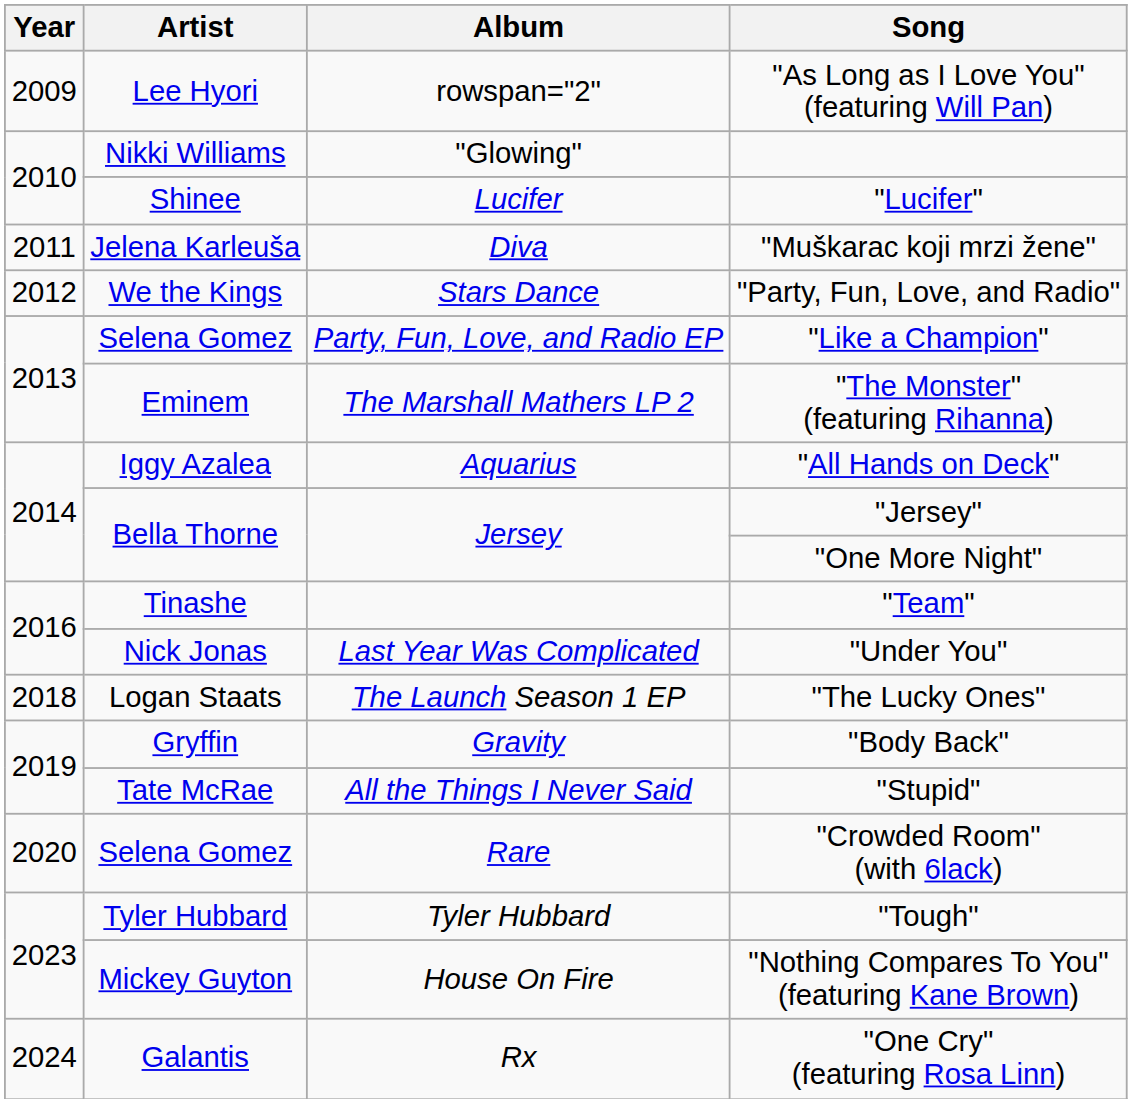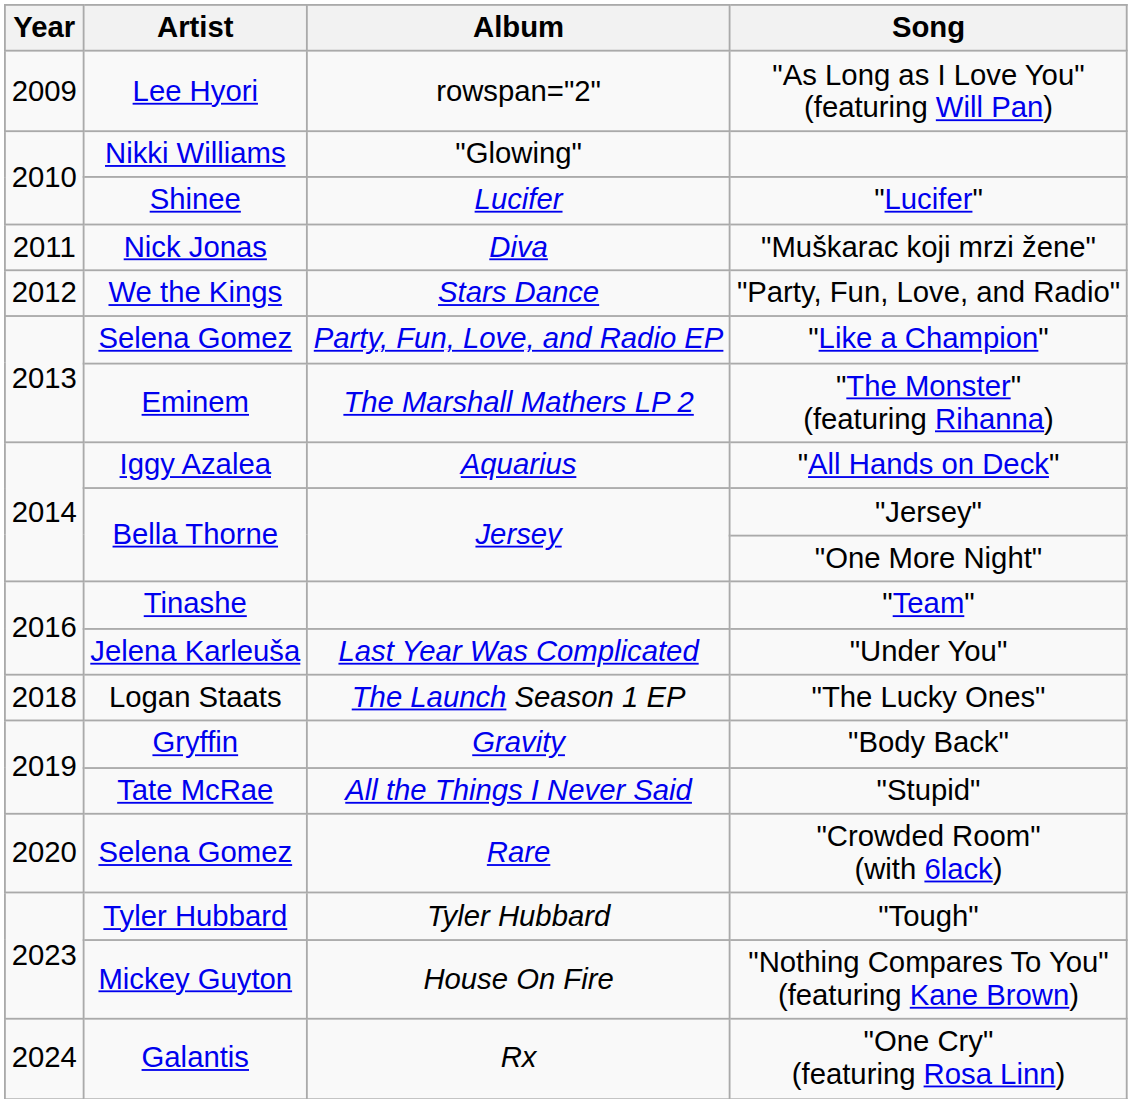(195, 246) Jelena Karleuša -> (195, 246) Nick Jonas
(195, 650) Nick Jonas -> (195, 650) Jelena Karleuša
